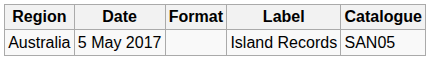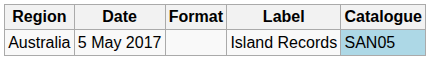(370, 42) no background -> (370, 42) lightblue background
